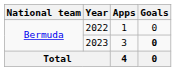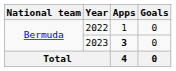(124, 43) normal -> (124, 43) bold
(154, 43) bold -> (154, 43) normal
